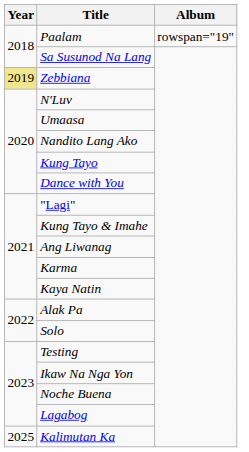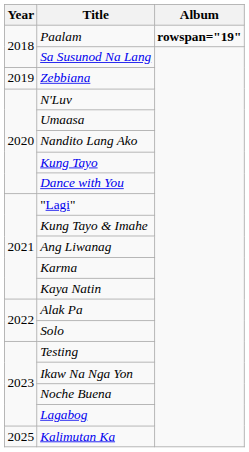(196, 36) normal -> (199, 36) bold
(21, 78) khaki background -> (21, 78) no background
